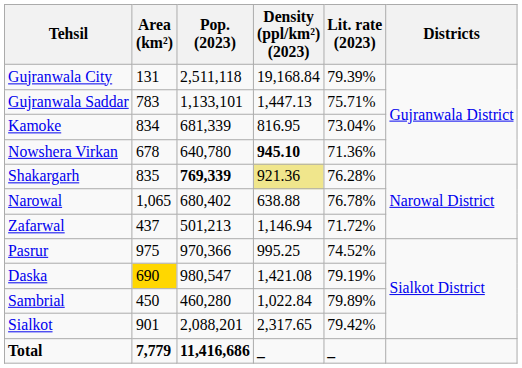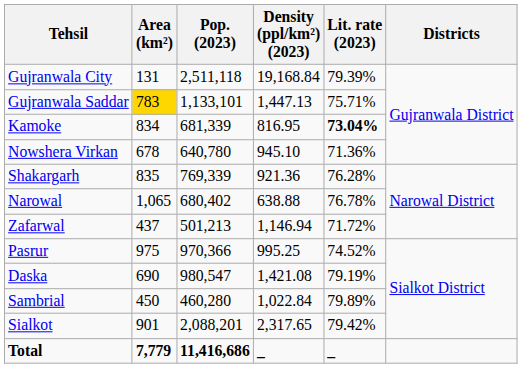(148, 101) no background -> (148, 101) gold background
(352, 126) normal -> (353, 126) bold
(279, 151) bold -> (279, 151) normal
(206, 176) bold -> (206, 176) normal
(279, 176) khaki background -> (279, 176) no background
(148, 276) gold background -> (148, 276) no background
